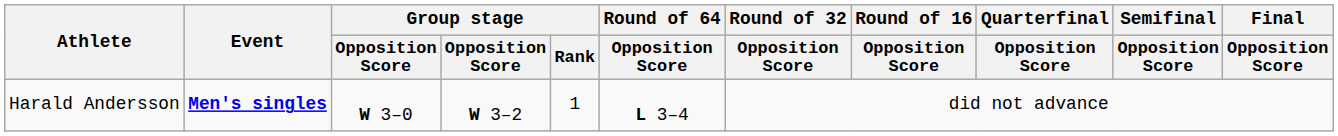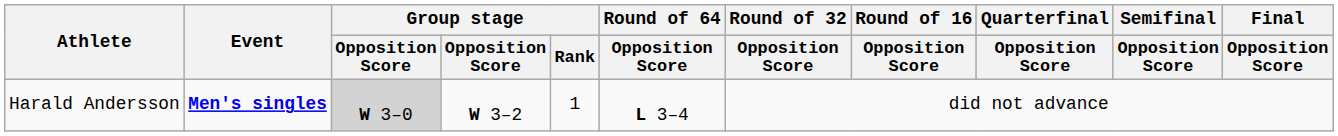(386, 115) no background -> (386, 115) lightgrey background
